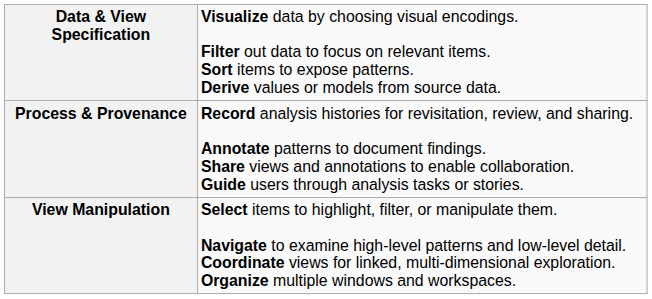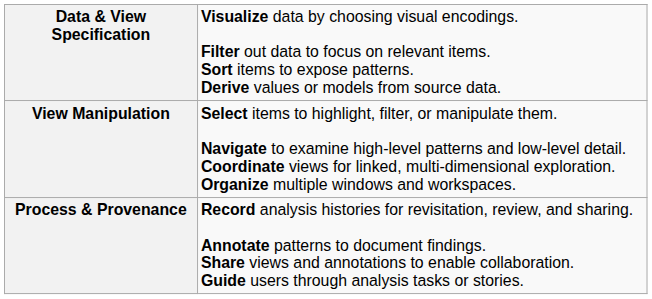rows swapped: (101, 209) <-> (101, 113)
